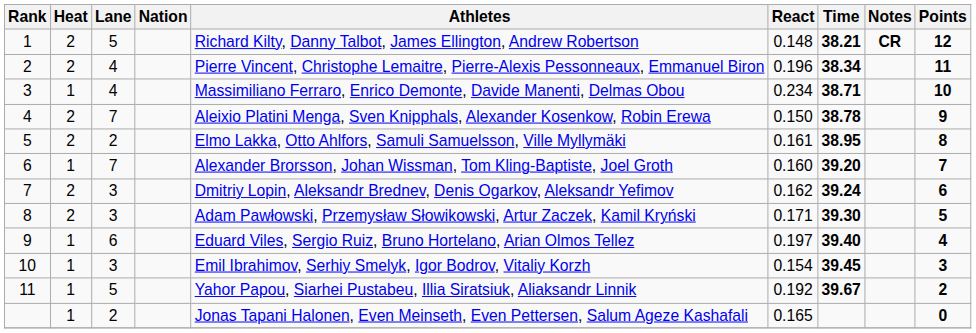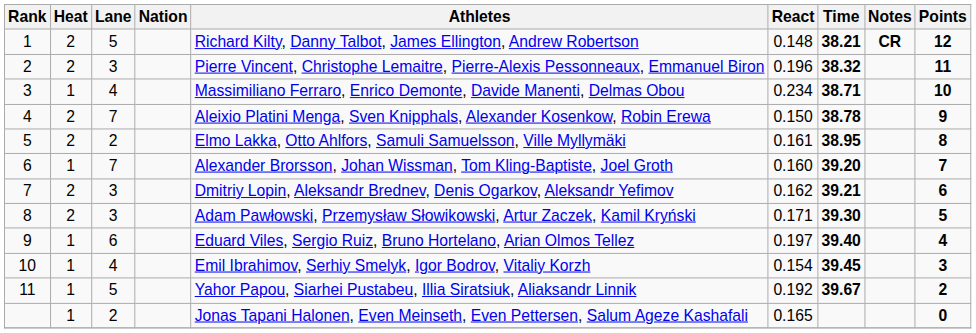(113, 66) 4 -> (113, 66) 3
(841, 66) 38.34 -> (841, 66) 38.32
(841, 191) 39.24 -> (841, 191) 39.21
(113, 265) 3 -> (113, 265) 4
